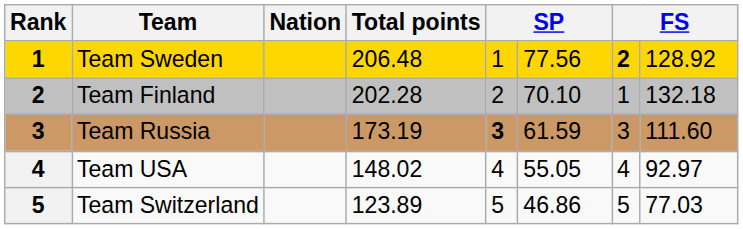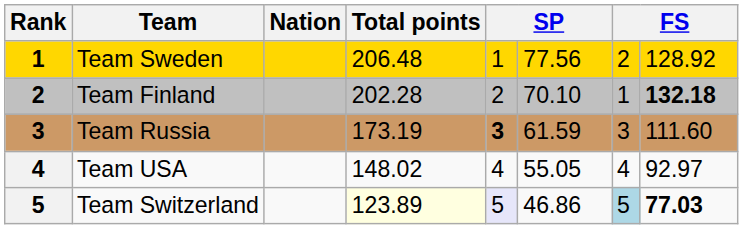(623, 59) bold -> (623, 59) normal
(680, 95) normal -> (680, 95) bold
(387, 205) no background -> (387, 205) lightyellow background
(498, 205) no background -> (498, 205) lavender background
(623, 205) no background -> (623, 205) lightblue background
(674, 205) normal -> (674, 205) bold
